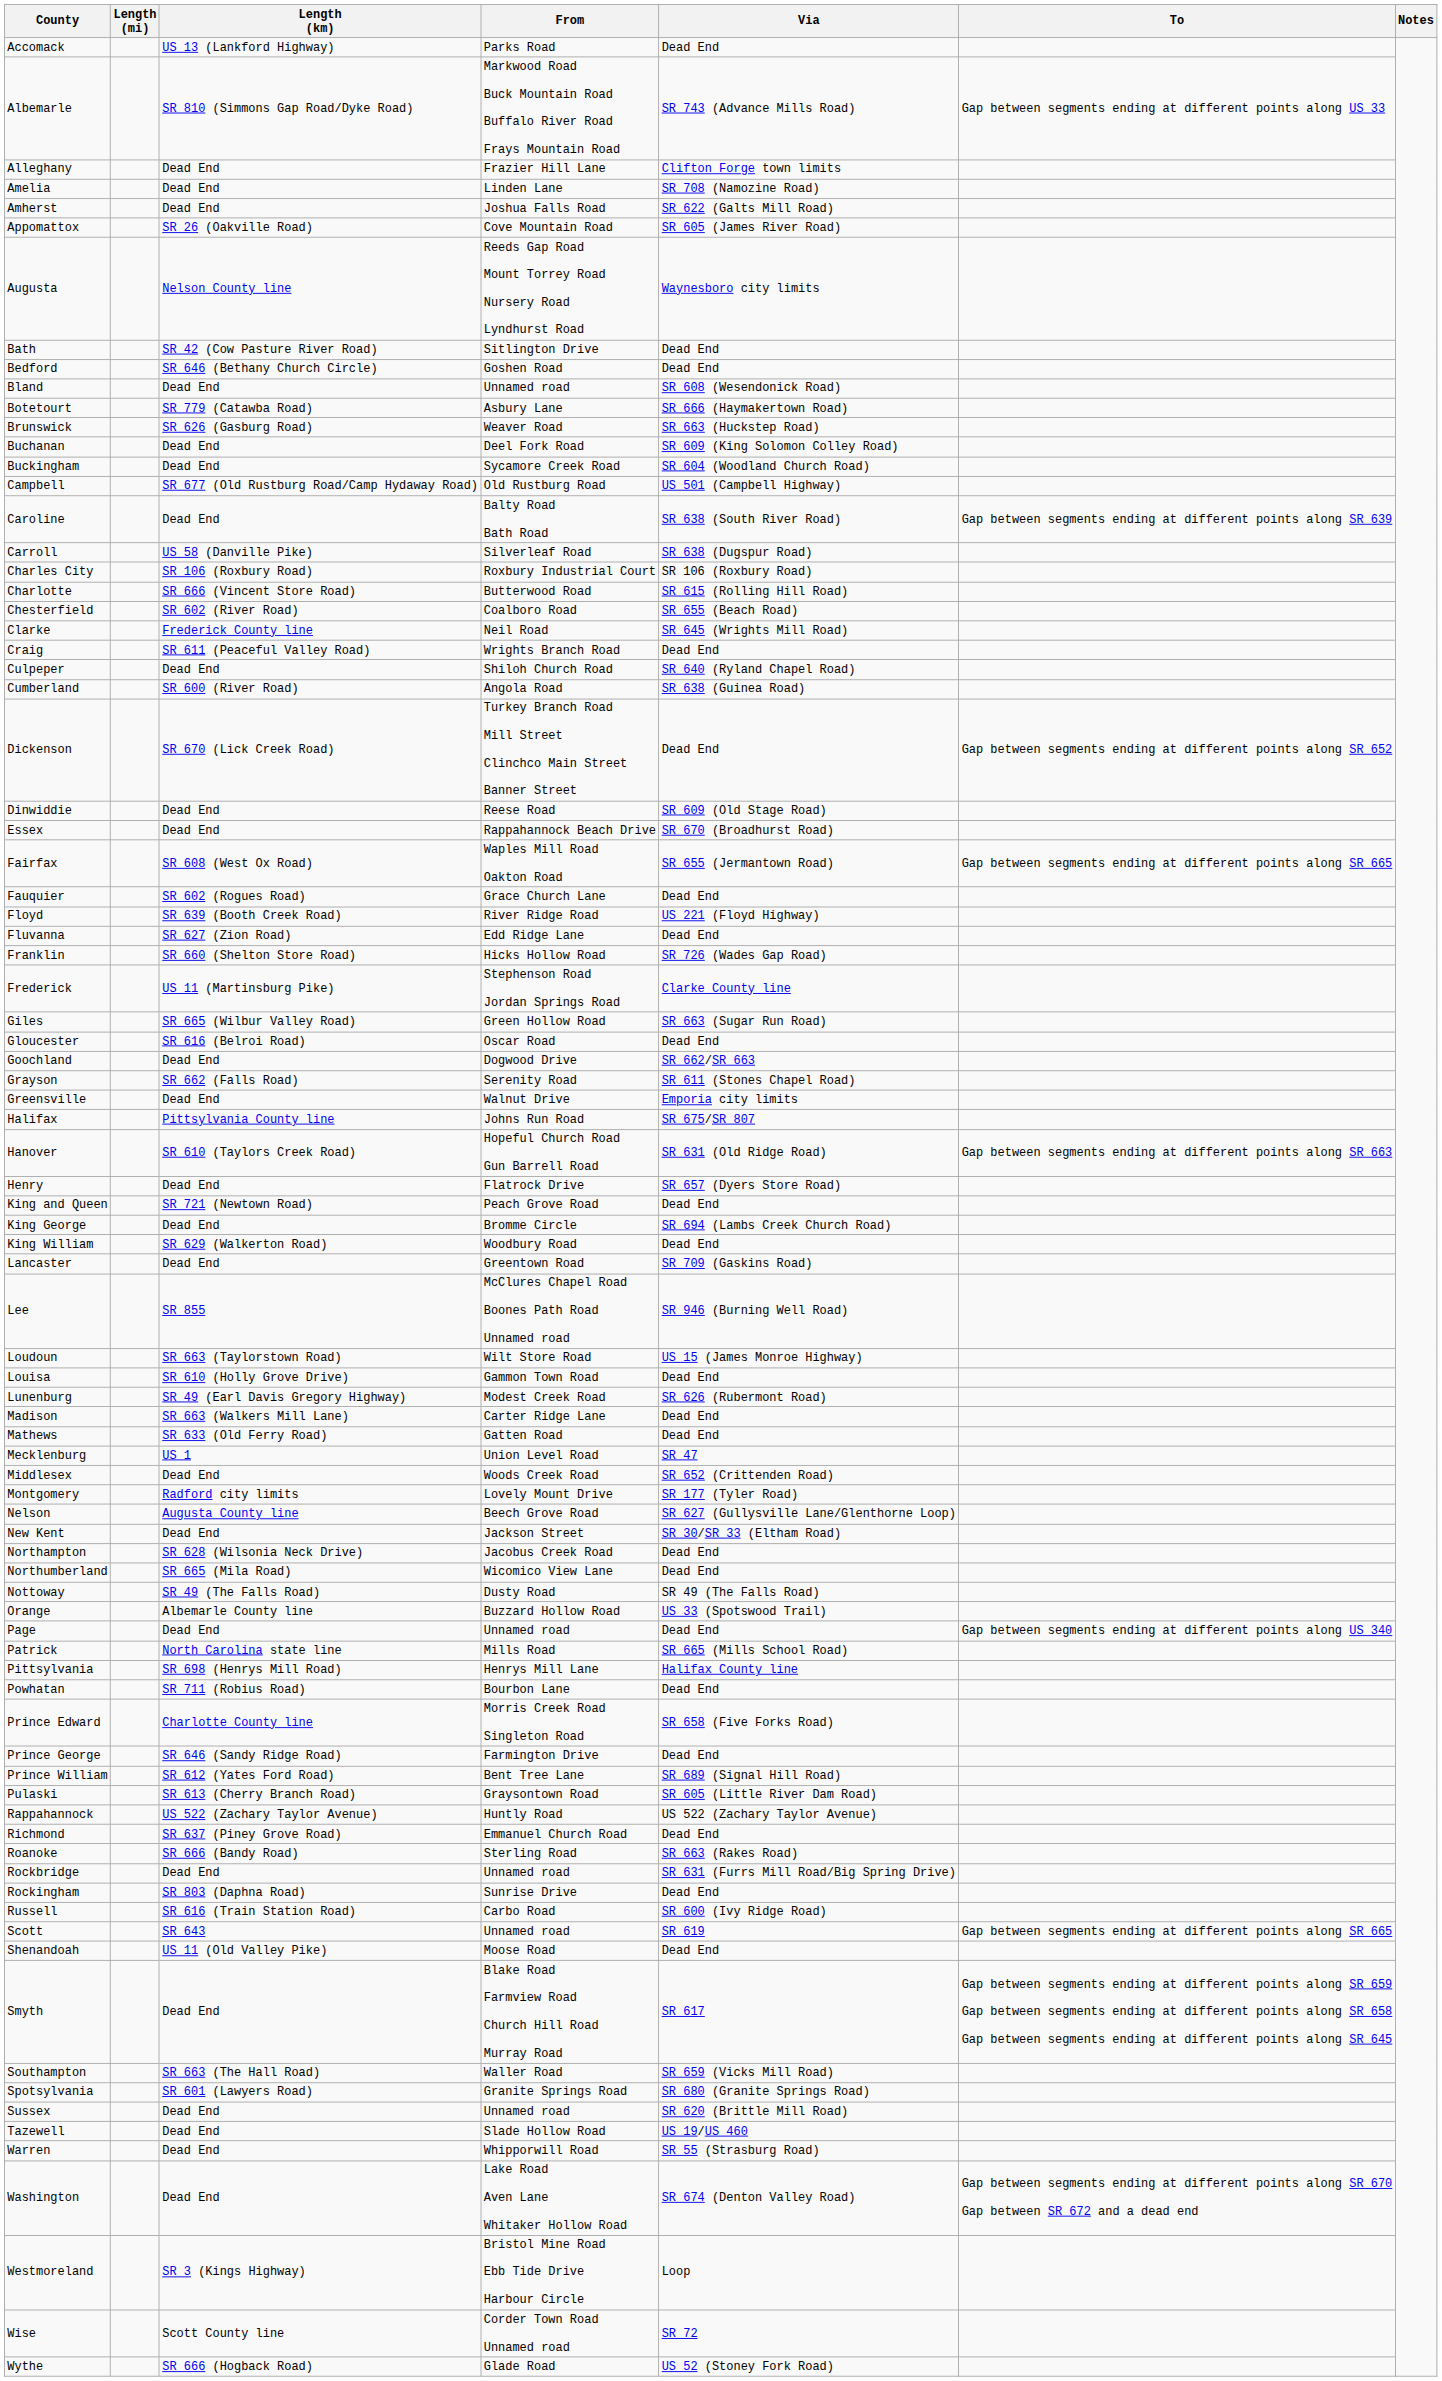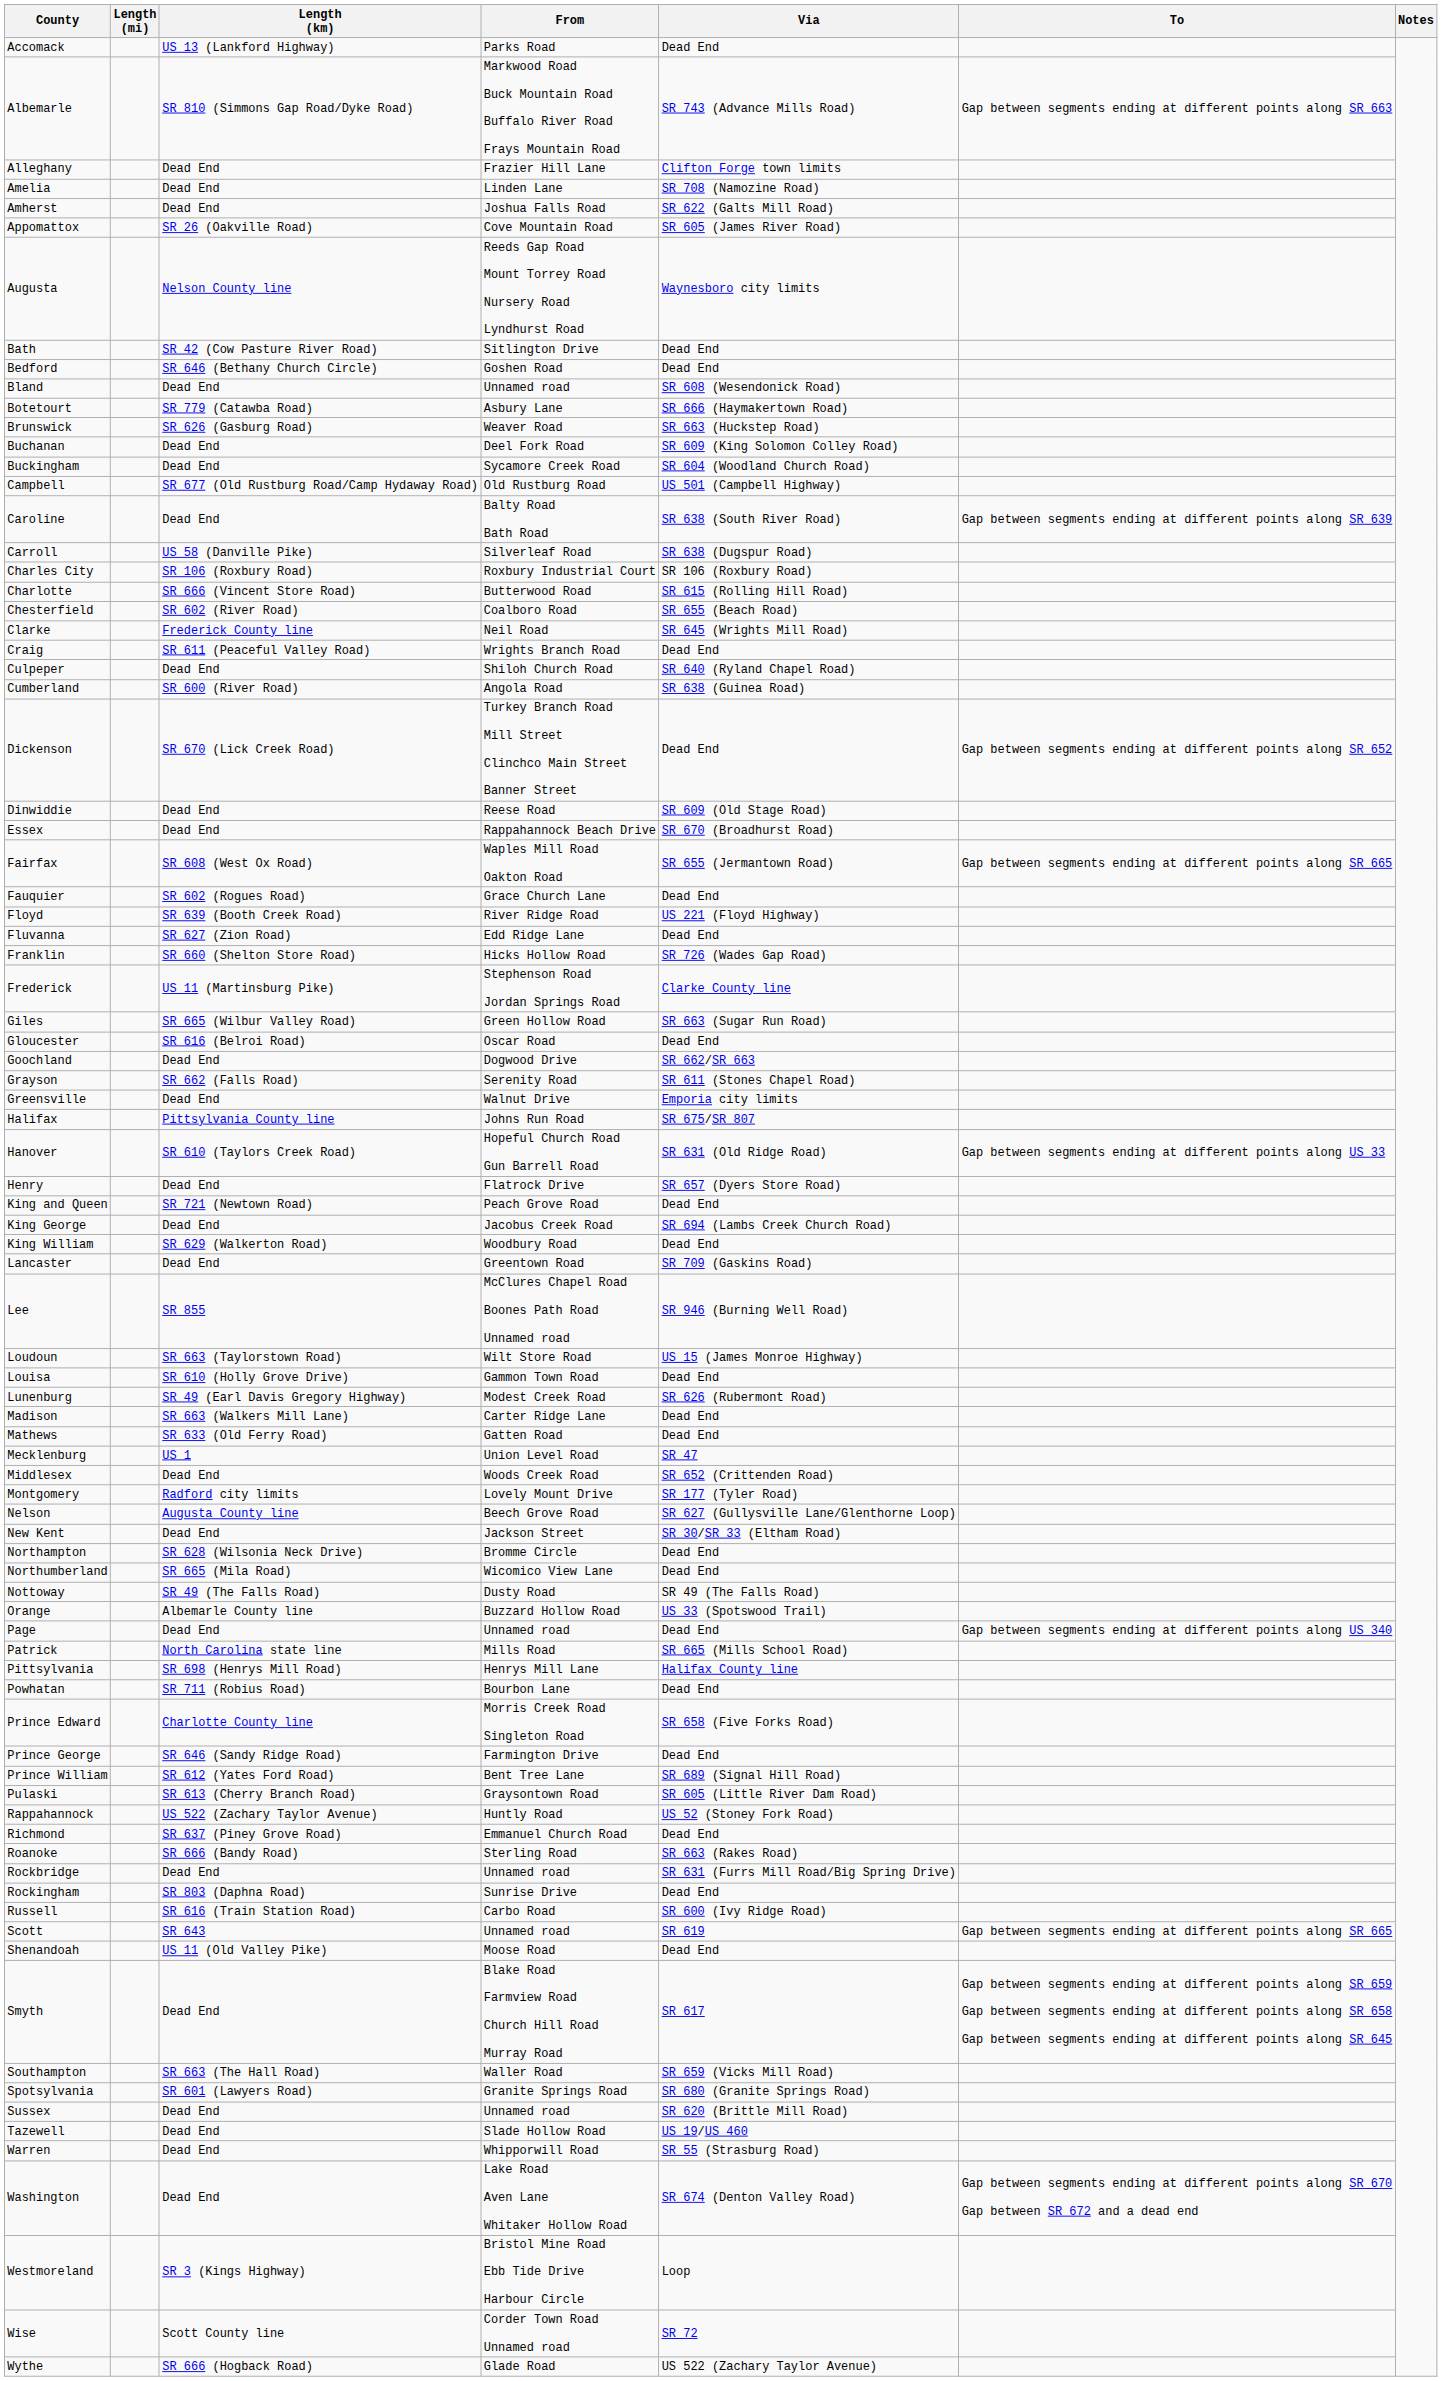(1173, 108) Gap between segments ending at different points along US 33 -> (1177, 108) Gap between segments ending at different points along SR 663
(1177, 1153) Gap between segments ending at different points along SR 663 -> (1173, 1153) Gap between segments ending at different points along US 33
(530, 1225) Bromme Circle -> (548, 1225) Jacobus Creek Road
(548, 1553) Jacobus Creek Road -> (530, 1553) Bromme Circle
(769, 1815) US 522 (Zachary Taylor Avenue) -> (748, 1815) US 52 (Stoney Fork Road)
(748, 2367) US 52 (Stoney Fork Road) -> (769, 2367) US 522 (Zachary Taylor Avenue)
